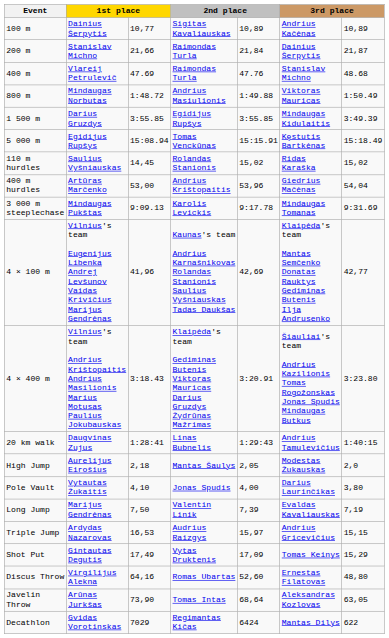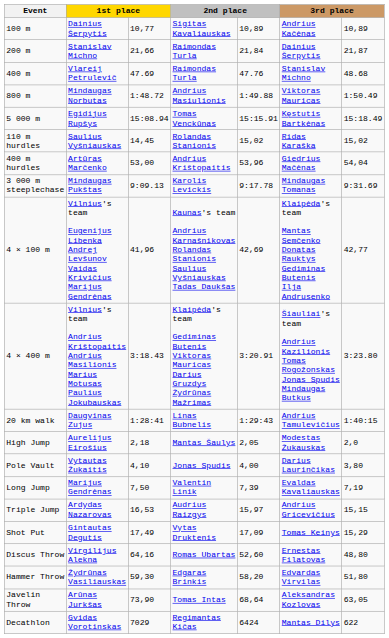- row: (23, 118)
+ row: (35, 577)
